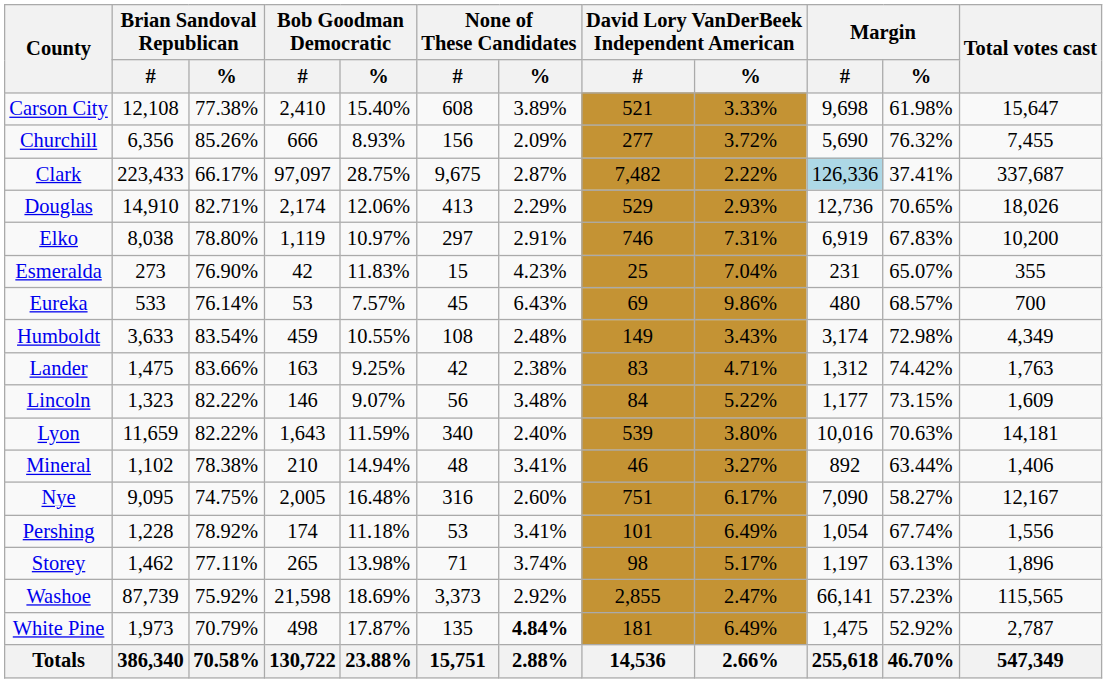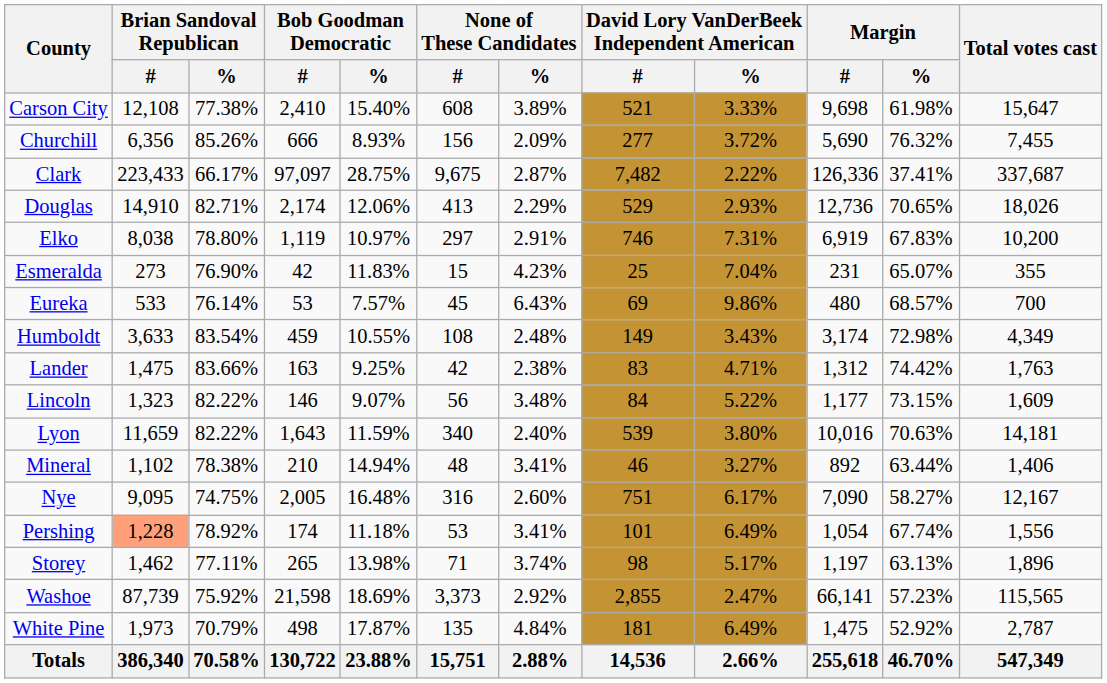(845, 173) lightblue background -> (845, 173) no background
(150, 530) no background -> (150, 530) lightsalmon background
(540, 628) bold -> (540, 628) normal
